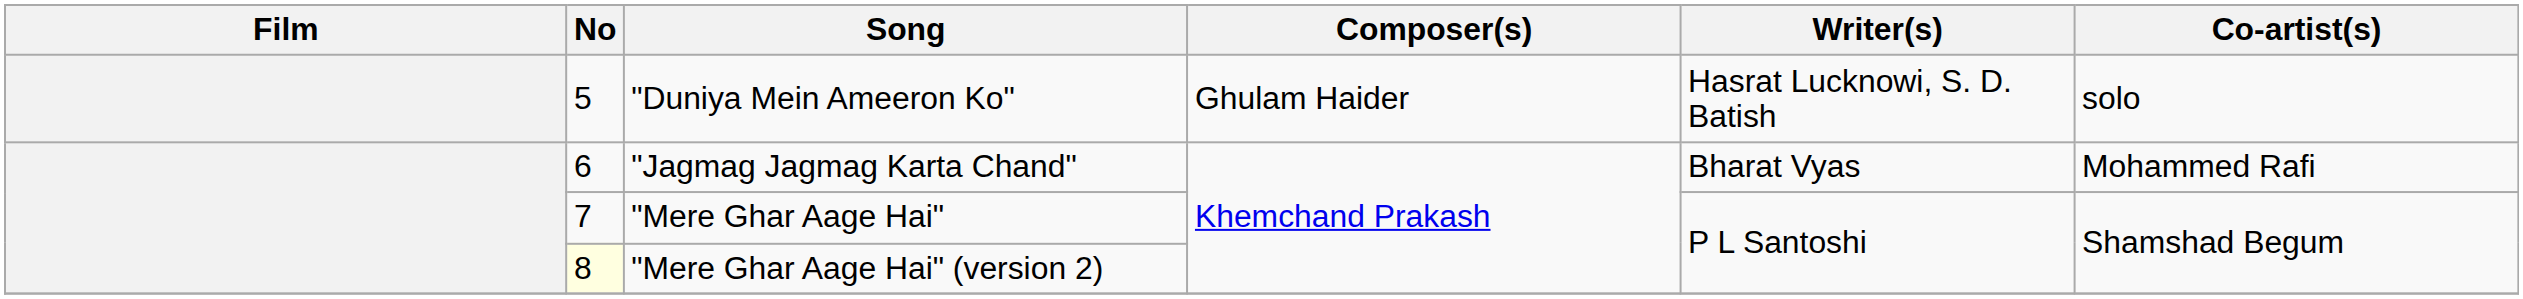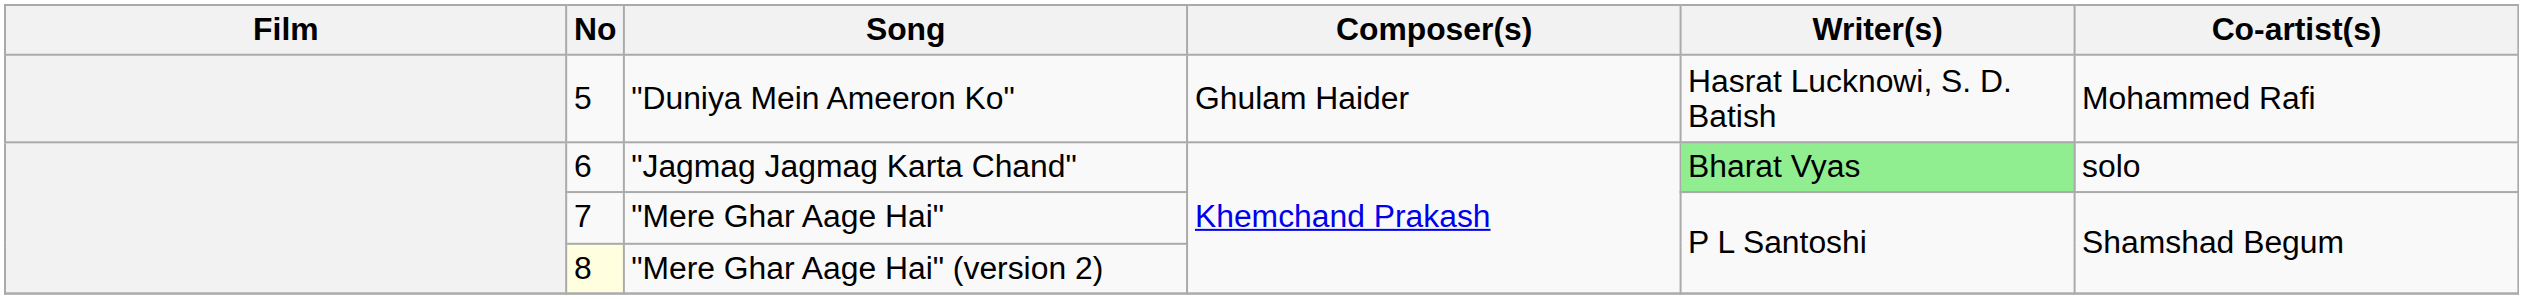(2111, 98) solo -> (2199, 98) Mohammed Rafi
(1774, 166) no background -> (1774, 166) lightgreen background
(2199, 166) Mohammed Rafi -> (2111, 166) solo
